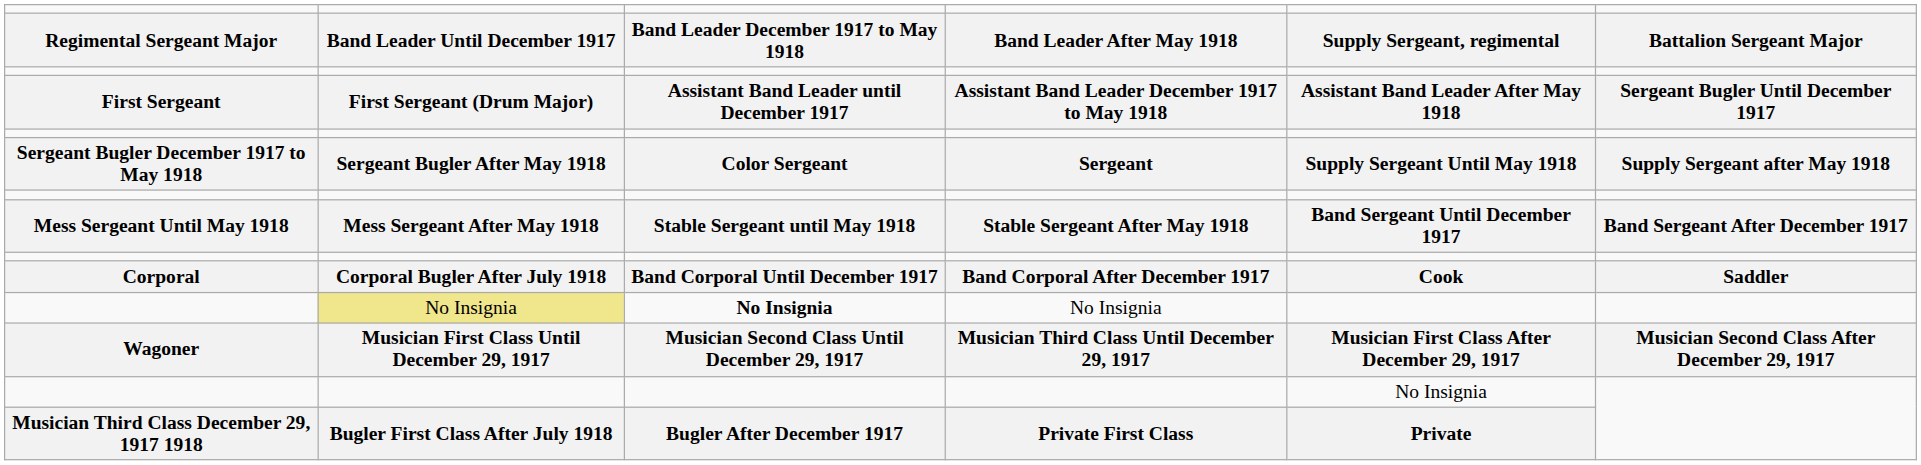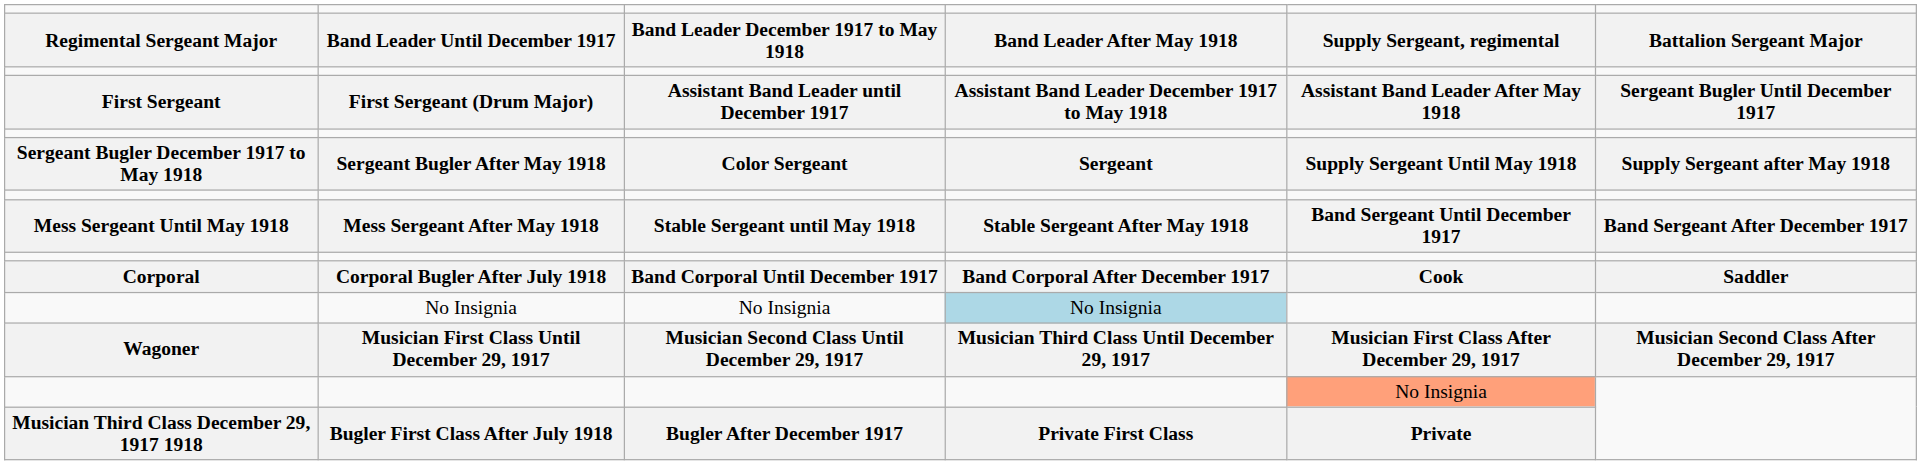(471, 307) khaki background -> (471, 307) no background
(785, 307) bold -> (785, 307) normal
(1116, 307) no background -> (1116, 307) lightblue background
(1441, 391) no background -> (1441, 391) lightsalmon background
